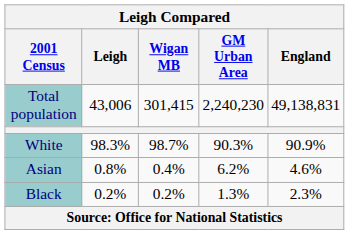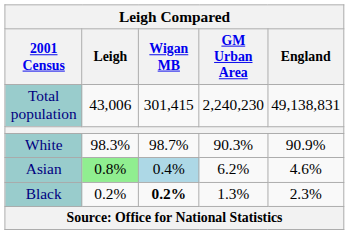(110, 169) no background -> (110, 169) lightgreen background
(169, 169) no background -> (169, 169) lightblue background
(169, 194) normal -> (169, 194) bold
